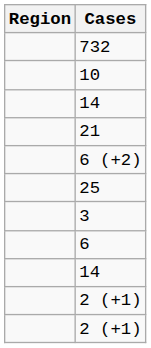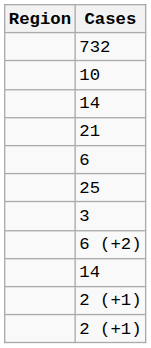(110, 160) 6 (+2) -> (84, 160) 6
(84, 244) 6 -> (110, 244) 6 (+2)
